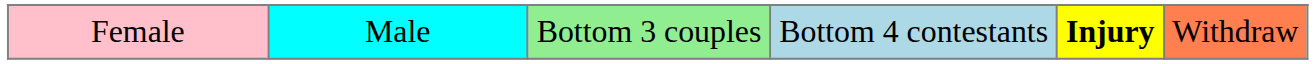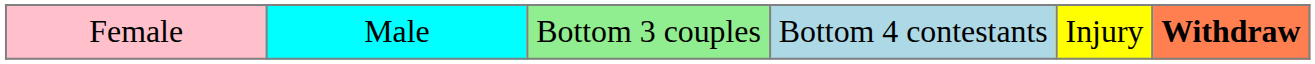(1110, 31) bold -> (1105, 31) normal
(1235, 31) normal -> (1231, 31) bold
